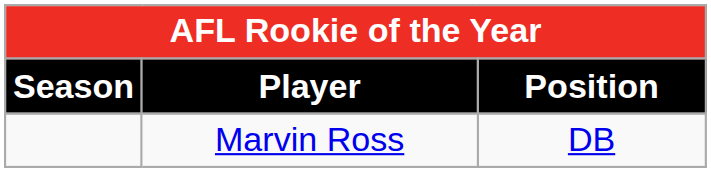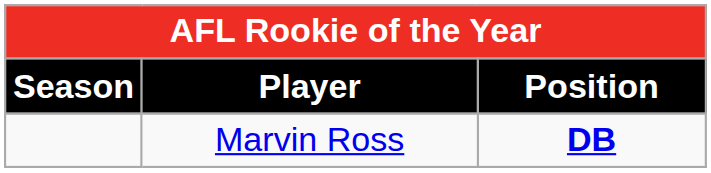(592, 139) normal -> (592, 139) bold
